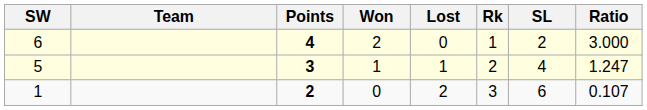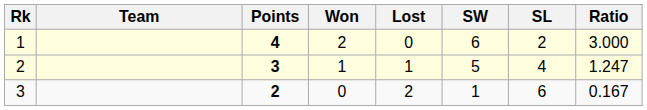columns swapped: (493, 17) <-> (38, 17)
(609, 92) 0.107 -> (609, 92) 0.167
